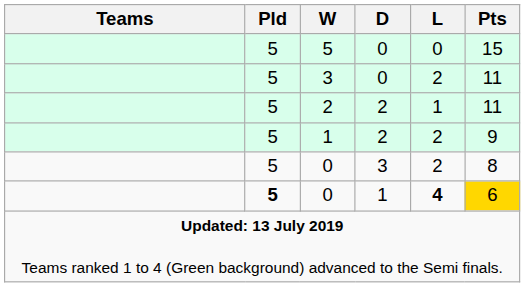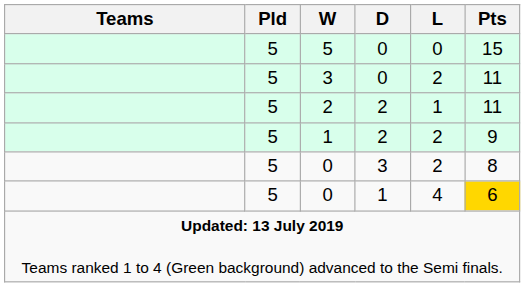(273, 195) bold -> (273, 195) normal
(437, 195) bold -> (437, 195) normal
